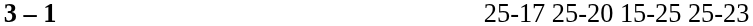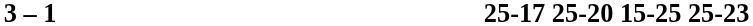(617, 12) normal -> (617, 12) bold
